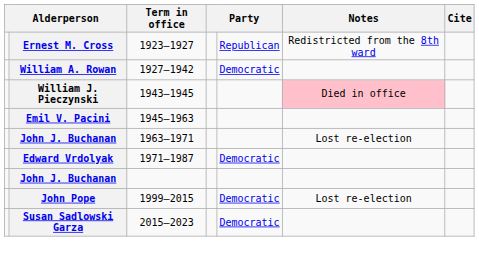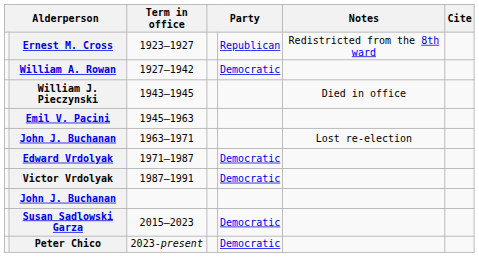(364, 94) pink background -> (364, 94) no background
+ row: (68, 178)
- row: (68, 198)
+ row: (68, 244)
